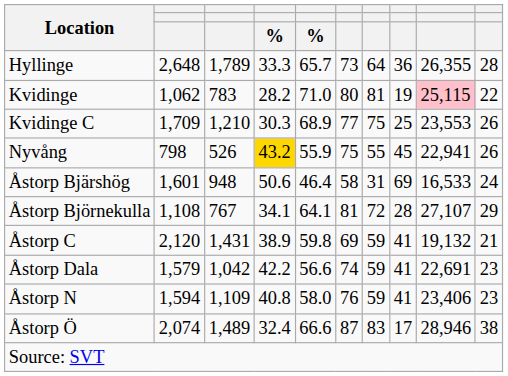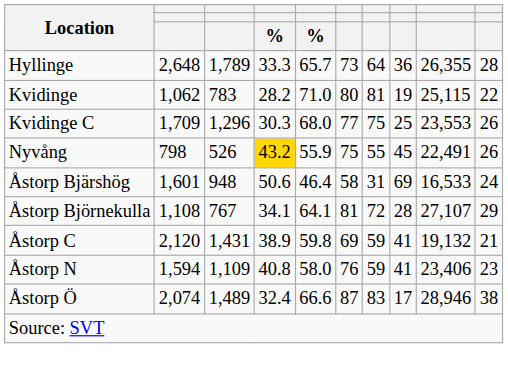(446, 94) pink background -> (446, 94) no background
(229, 123) 1,210 -> (229, 123) 1,296
(315, 123) 68.9 -> (315, 123) 68.0
(446, 152) 22,941 -> (446, 152) 22,491
- row: (54, 269)
